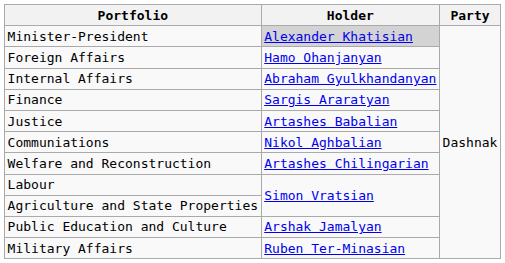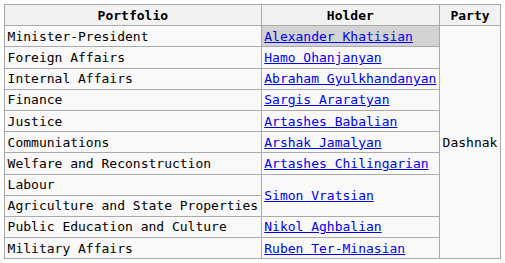(323, 142) Nikol Aghbalian -> (323, 142) Arshak Jamalyan
(323, 227) Arshak Jamalyan -> (323, 227) Nikol Aghbalian
